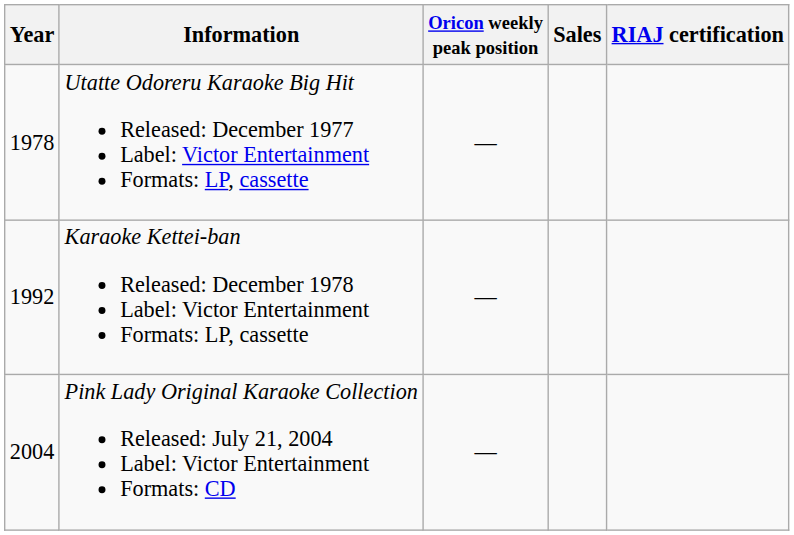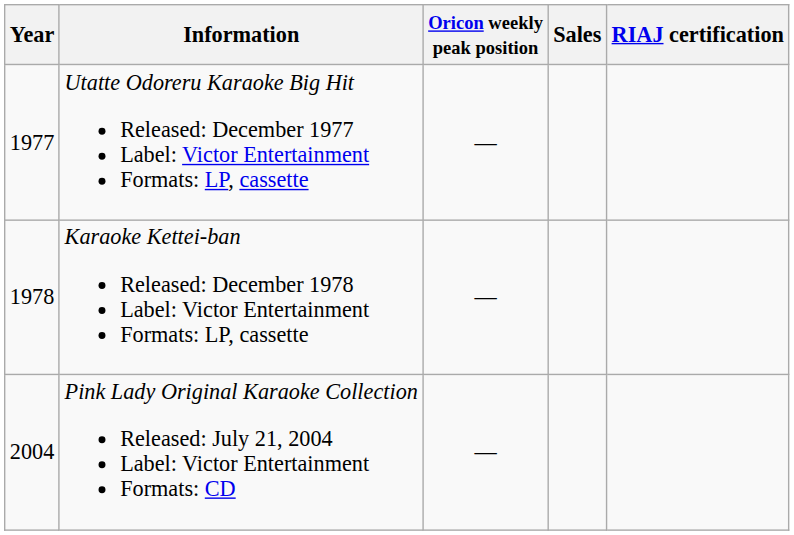(32, 142) 1978 -> (32, 142) 1977
(32, 297) 1992 -> (32, 297) 1978
